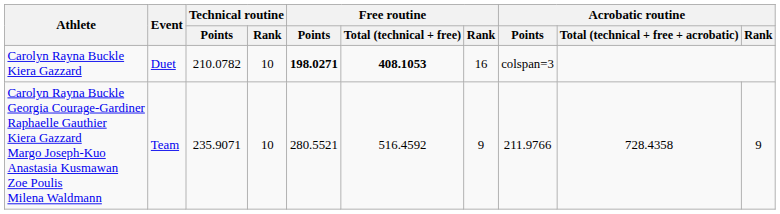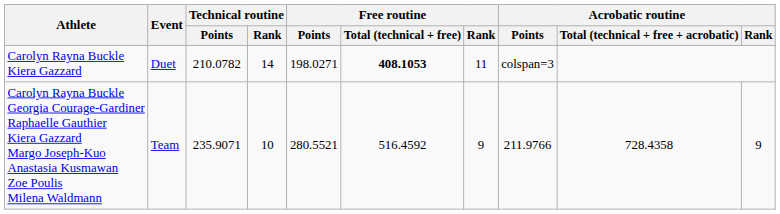(267, 64) 10 -> (267, 64) 14
(314, 64) bold -> (314, 64) normal
(481, 64) 16 -> (481, 64) 11
